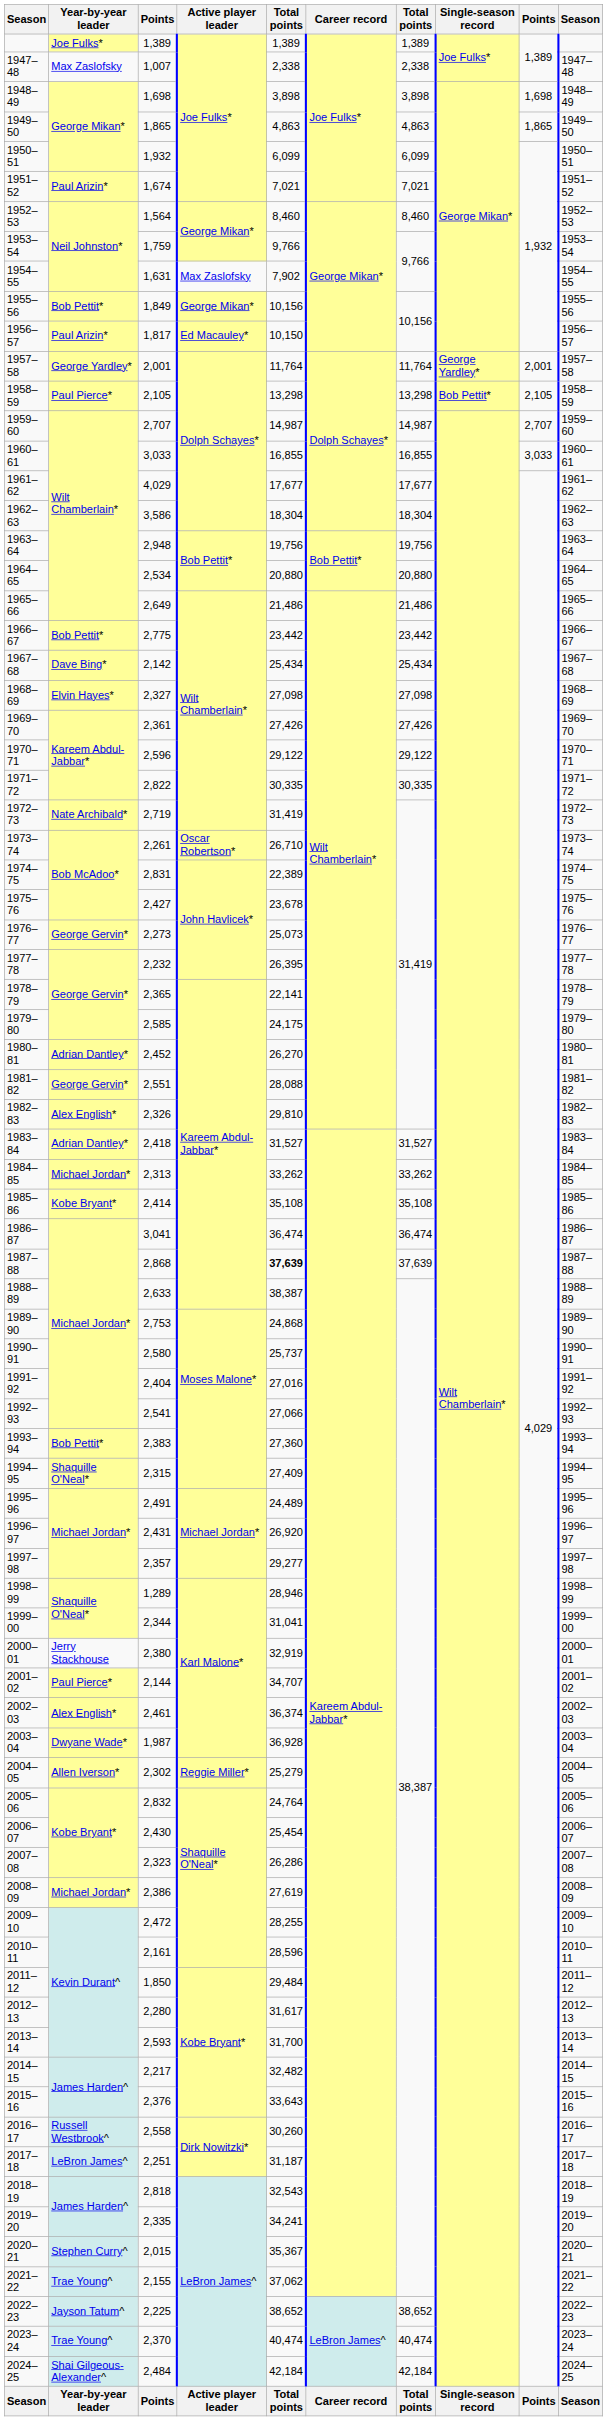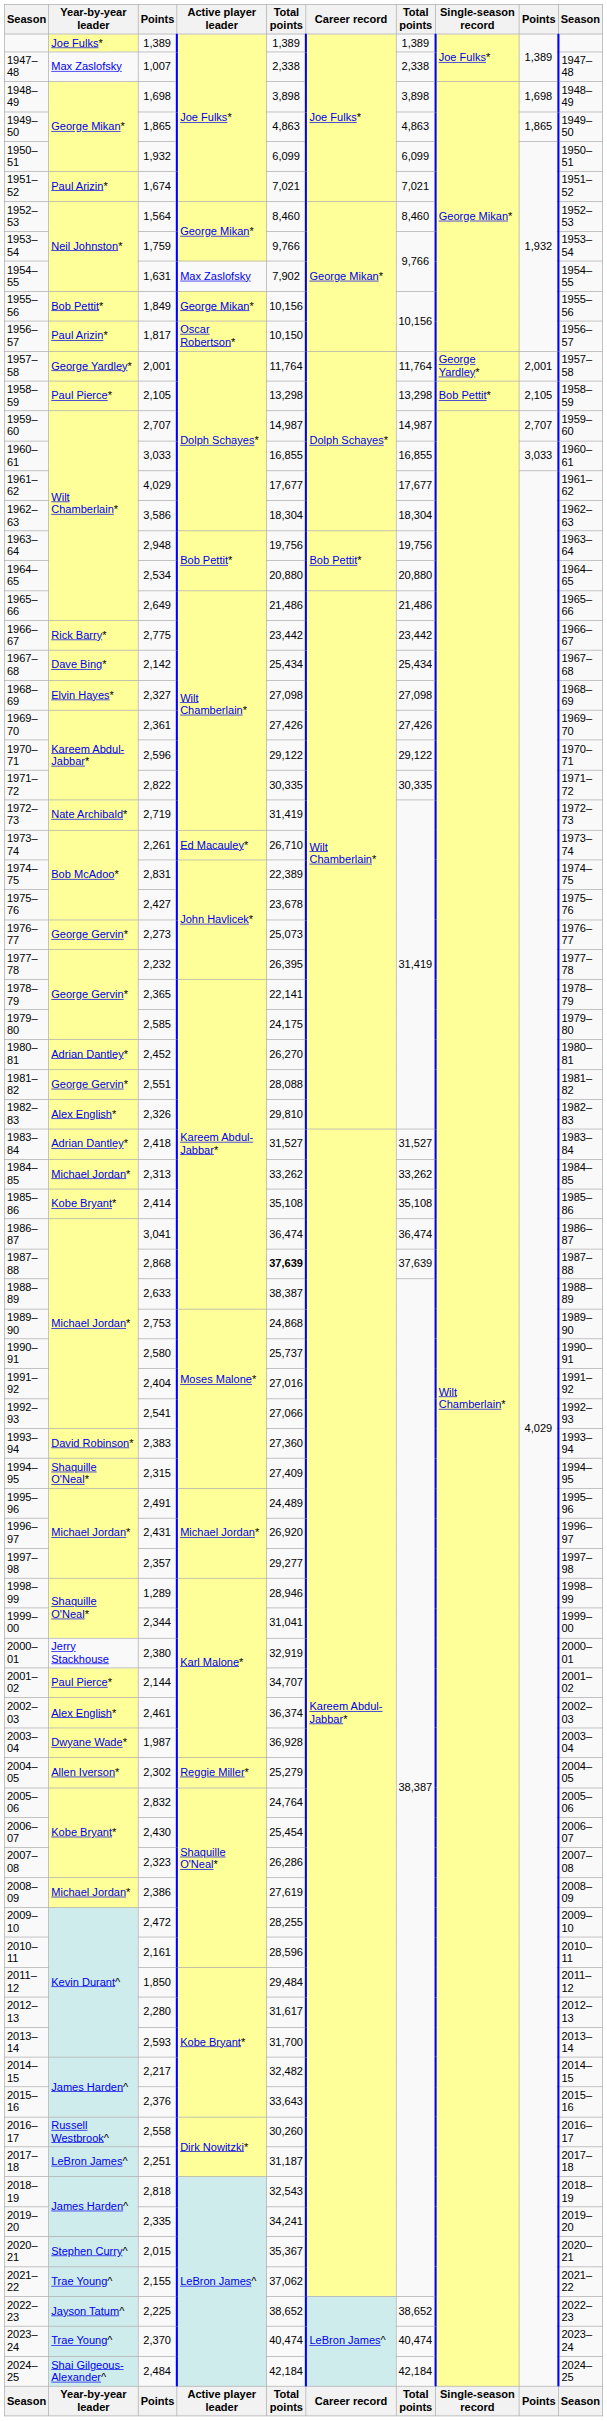(214, 336) Ed Macauley* -> (208, 336) Oscar Robertson*
(77, 635) Bob Pettit* -> (79, 635) Rick Barry*
(208, 845) Oscar Robertson* -> (214, 845) Ed Macauley*
(77, 1443) Bob Pettit* -> (92, 1443) David Robinson*
